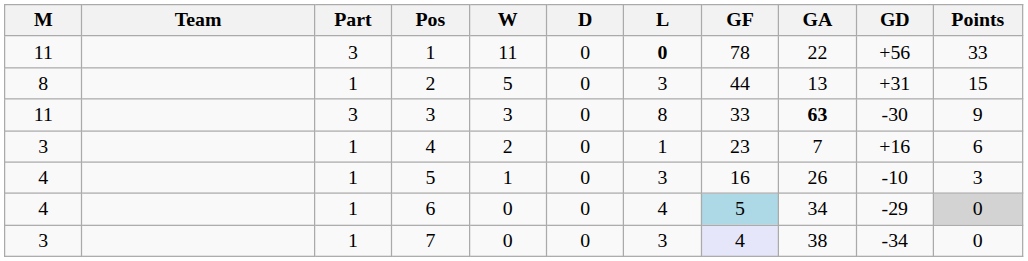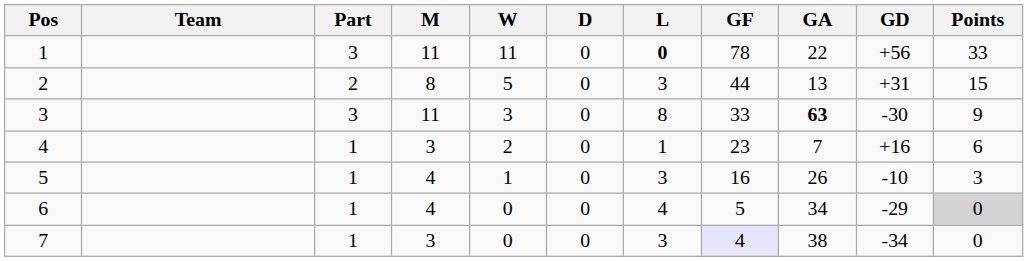columns swapped: (430, 20) <-> (43, 20)
(353, 83) 1 -> (353, 83) 2
(740, 209) lightblue background -> (740, 209) no background
